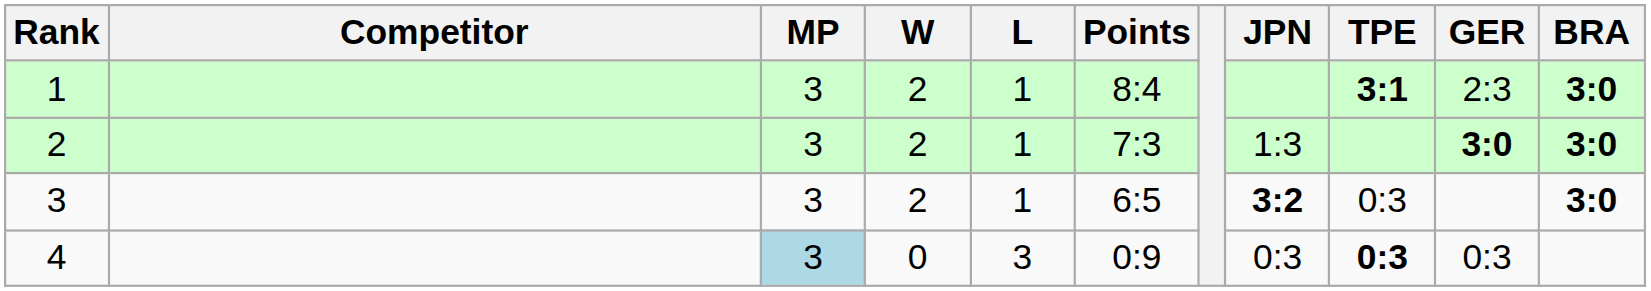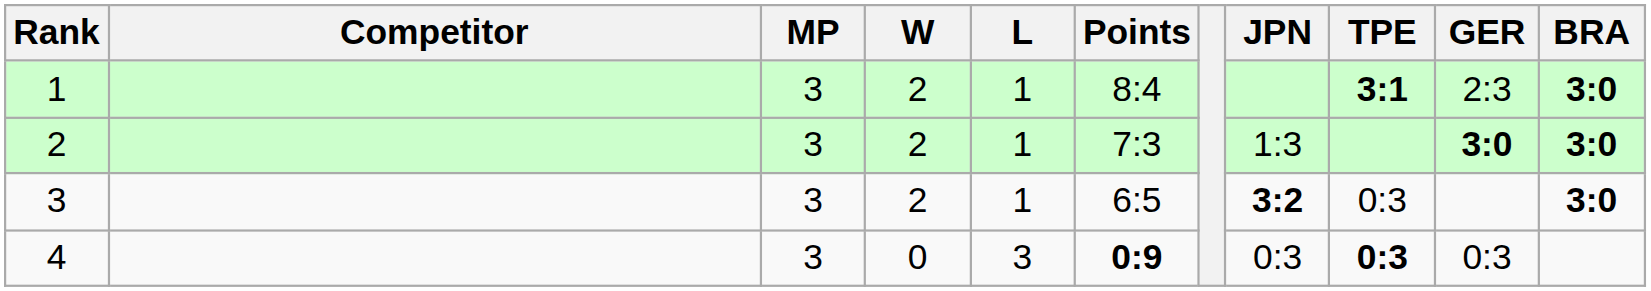(813, 256) lightblue background -> (813, 256) no background
(1137, 256) normal -> (1137, 256) bold
